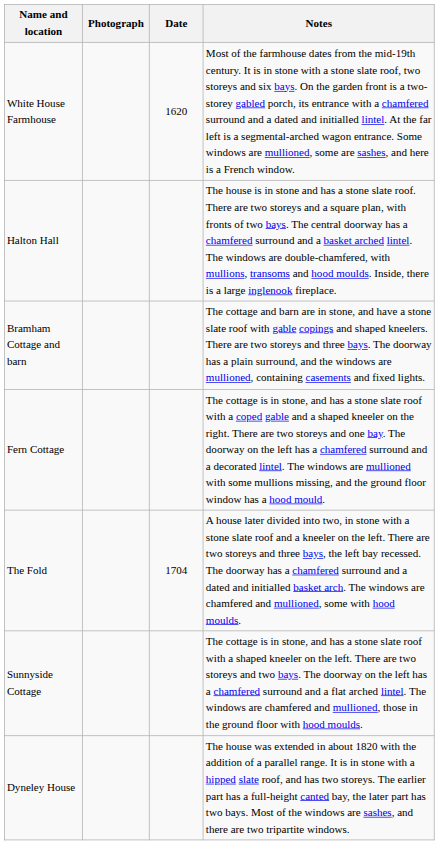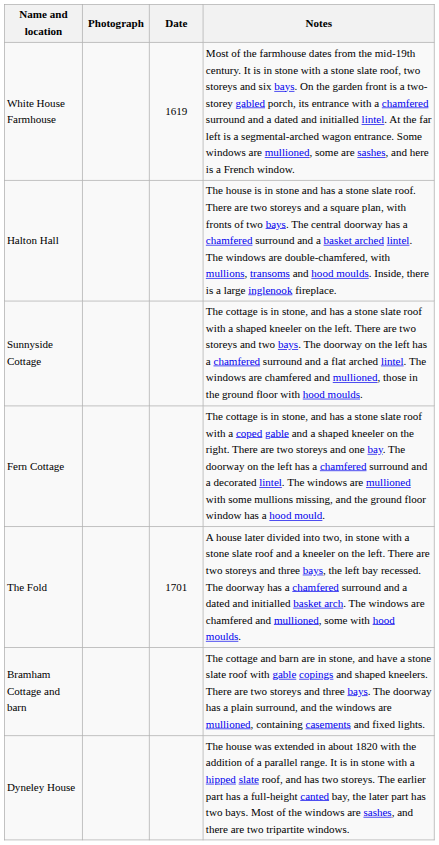(176, 111) 1620 -> (176, 111) 1619
rows swapped: (30, 683) <-> (33, 345)
(176, 570) 1704 -> (176, 587) 1701
